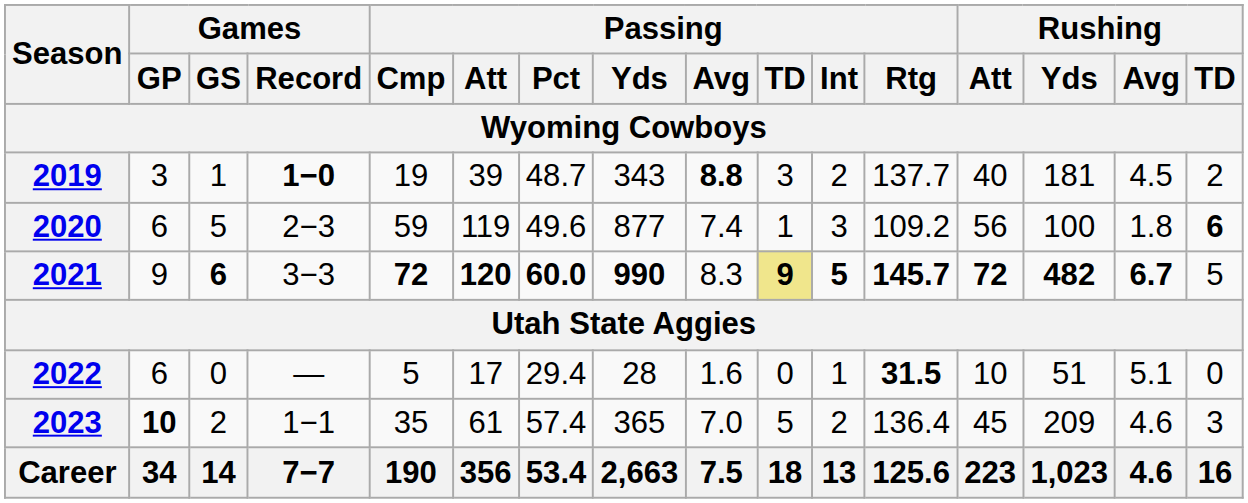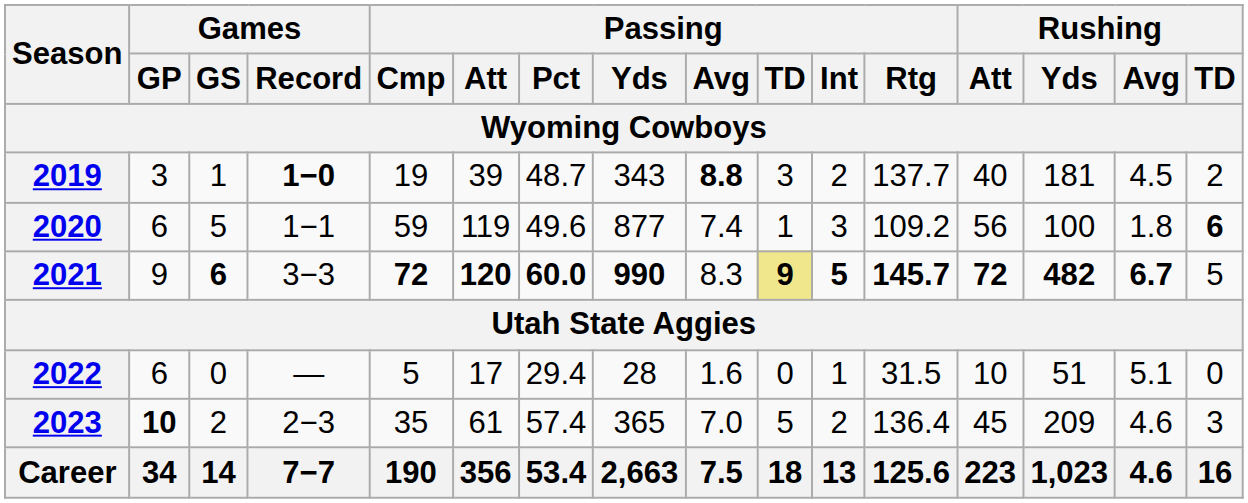(309, 226) 2−3 -> (309, 226) 1−1
(911, 373) bold -> (911, 373) normal
(309, 422) 1−1 -> (309, 422) 2−3
